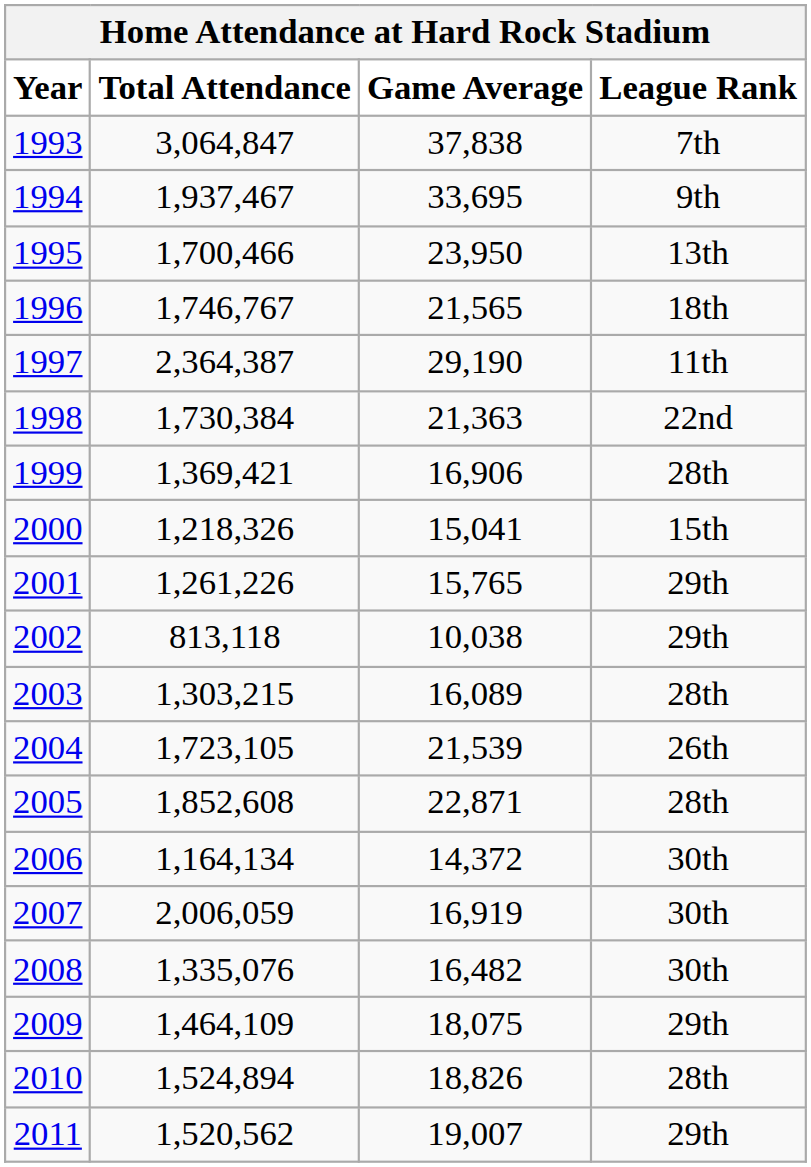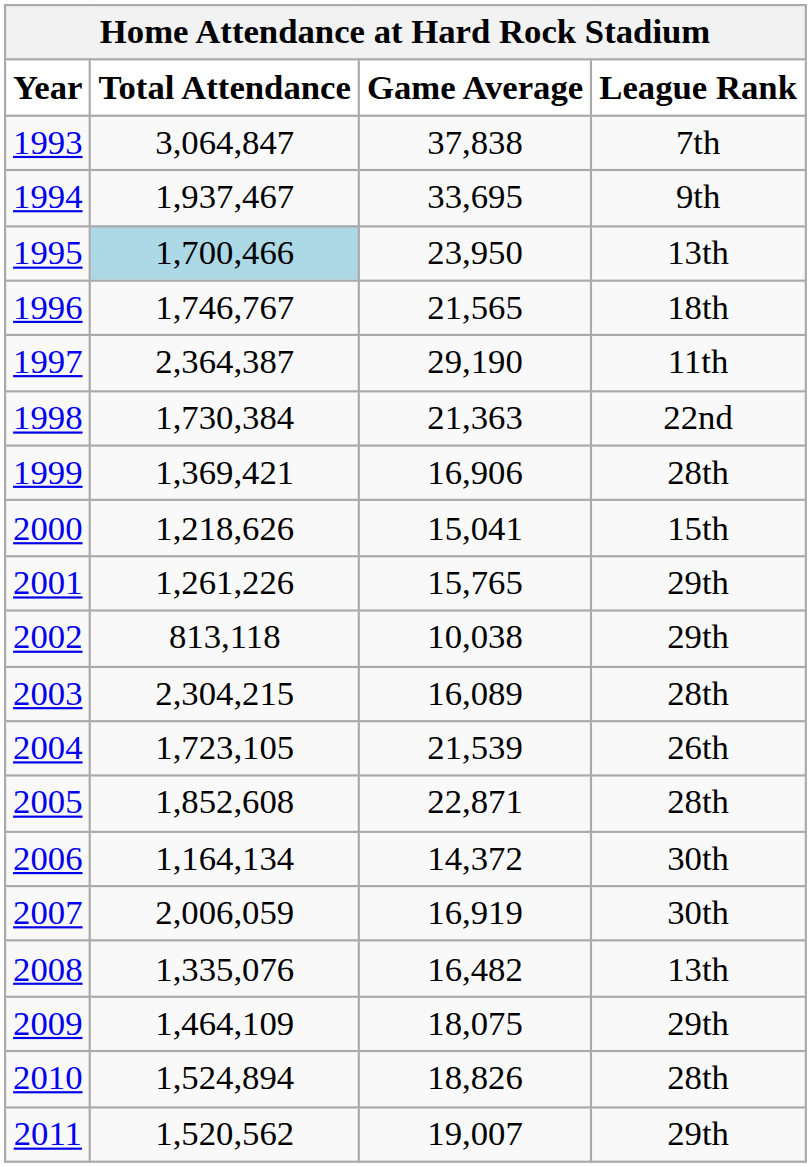(225, 252) no background -> (225, 252) lightblue background
(225, 527) 1,218,326 -> (225, 527) 1,218,626
(225, 692) 1,303,215 -> (225, 692) 2,304,215
(698, 968) 30th -> (698, 968) 13th
